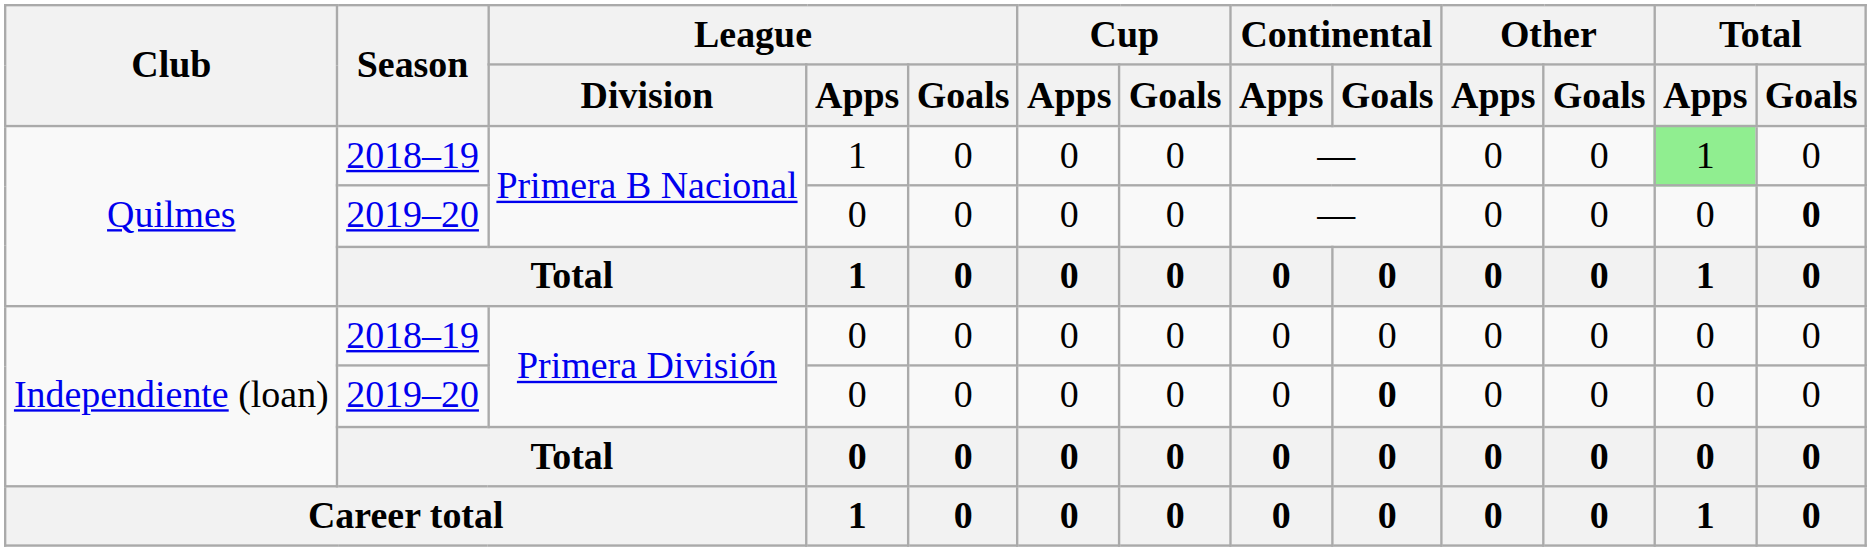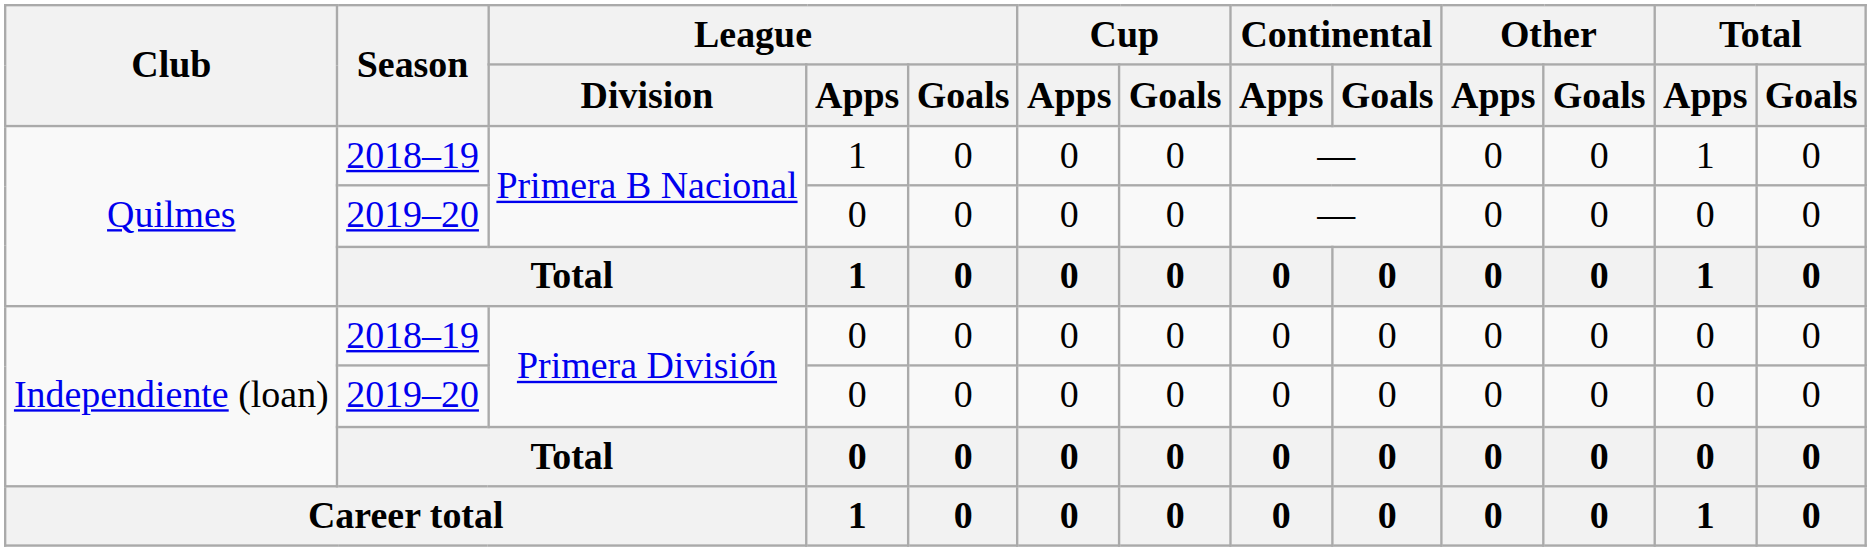(1705, 154) lightgreen background -> (1705, 154) no background
(1811, 214) bold -> (1811, 214) normal
(1387, 395) bold -> (1387, 395) normal
